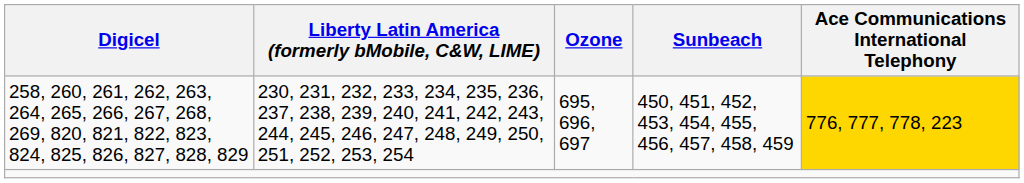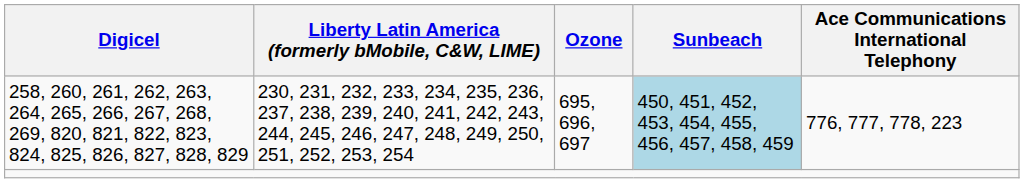(716, 122) no background -> (716, 122) lightblue background
(884, 122) gold background -> (884, 122) no background
